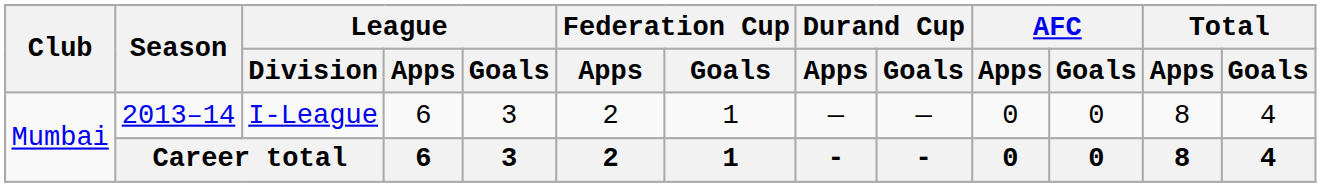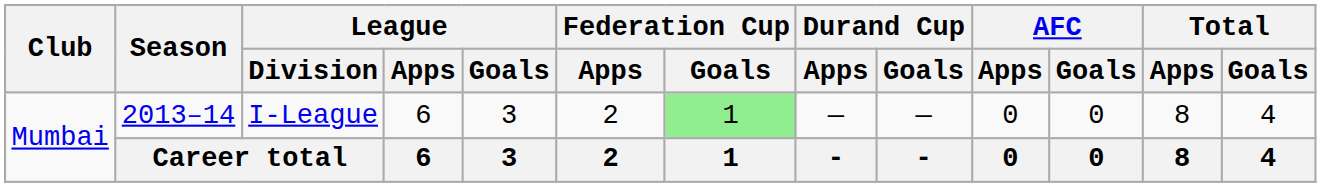(731, 115) no background -> (731, 115) lightgreen background
